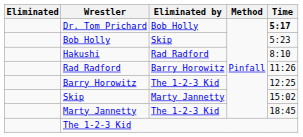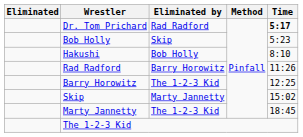(175, 26) Bob Holly -> (180, 26) Rad Radford
(180, 54) Rad Radford -> (175, 54) Bob Holly
